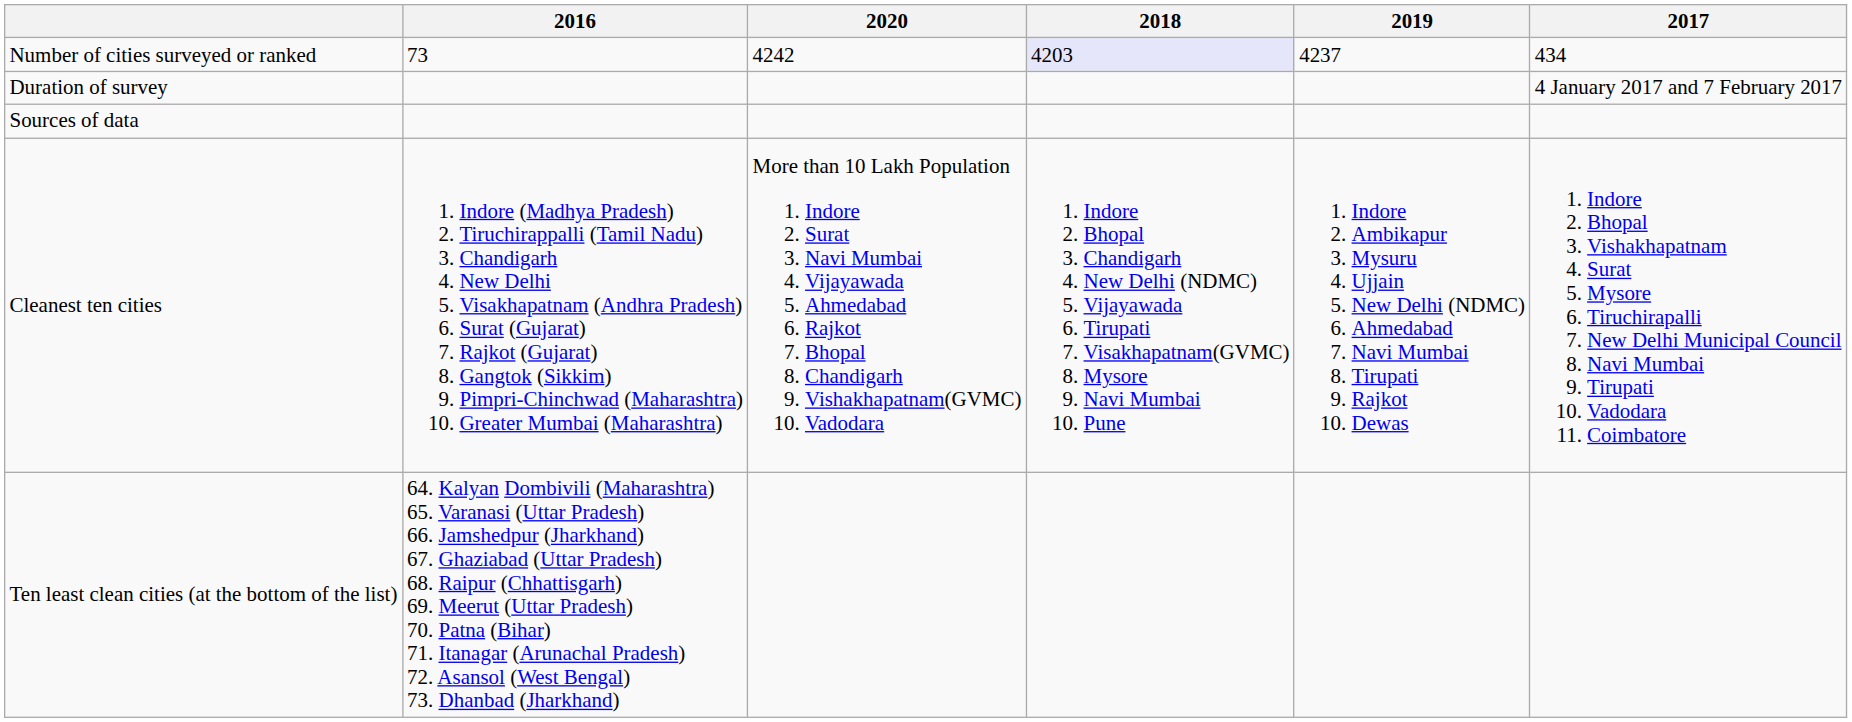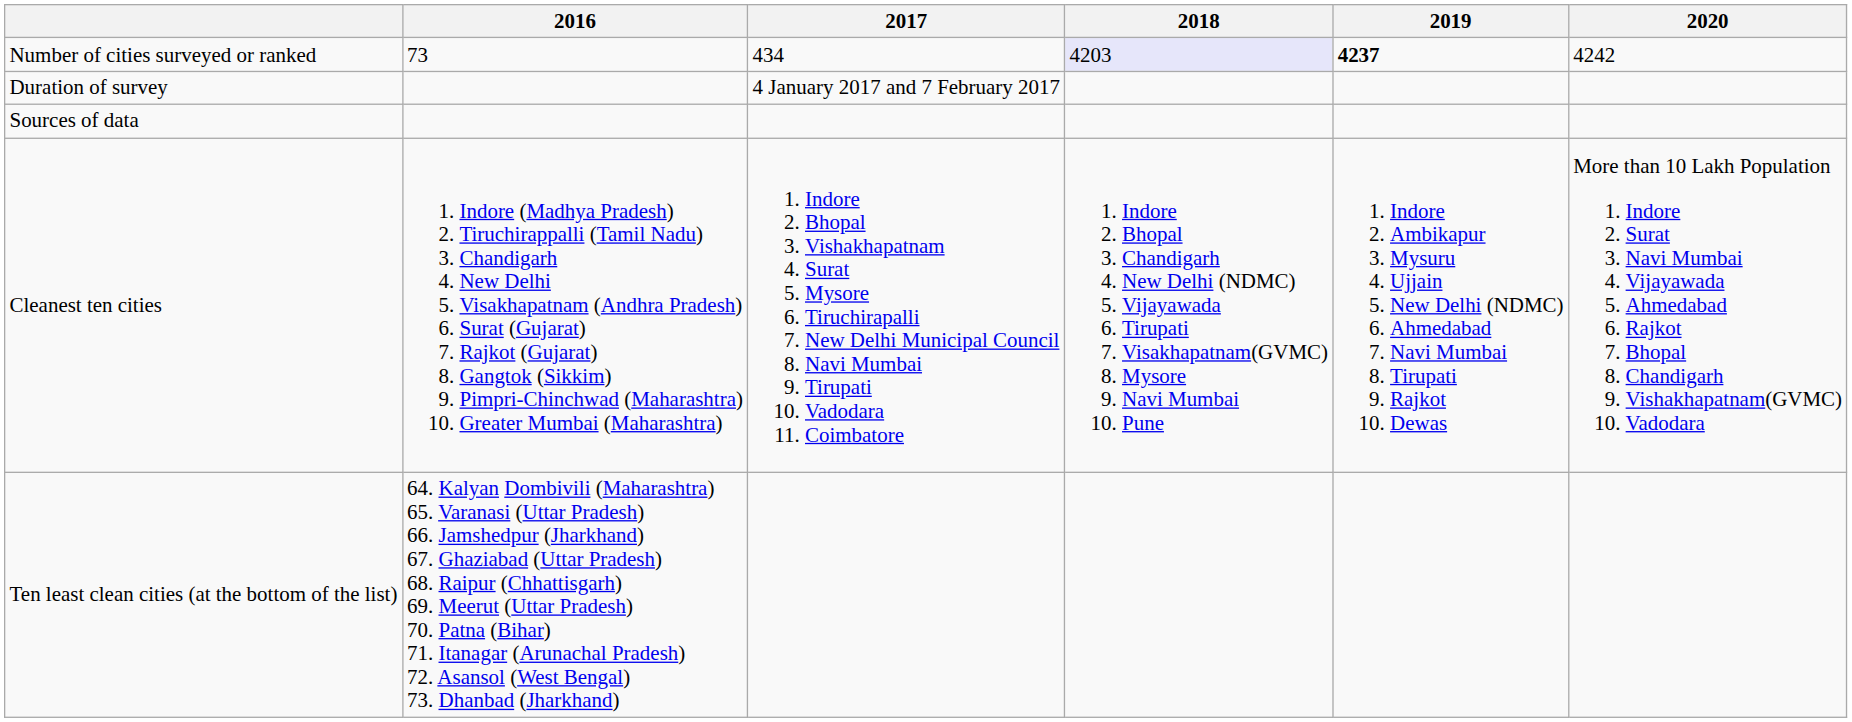columns swapped: (1688, 21) <-> (887, 21)
(1320, 54) normal -> (1359, 54) bold
